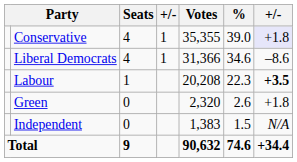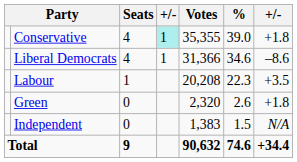(163, 37) no background -> (163, 37) paleturquoise background
(277, 37) lavender background -> (277, 37) no background
(277, 80) bold -> (277, 80) normal
